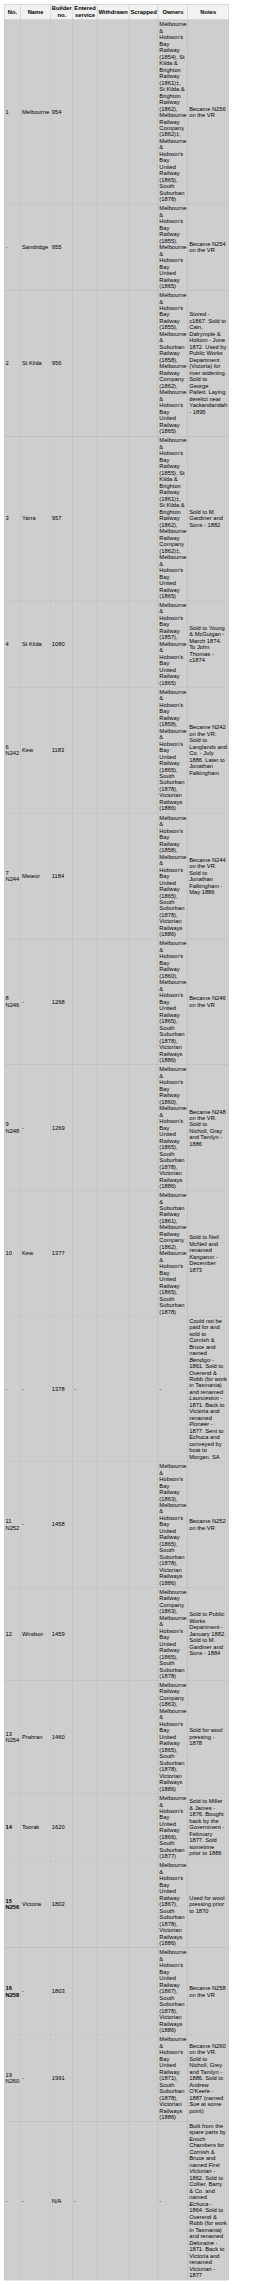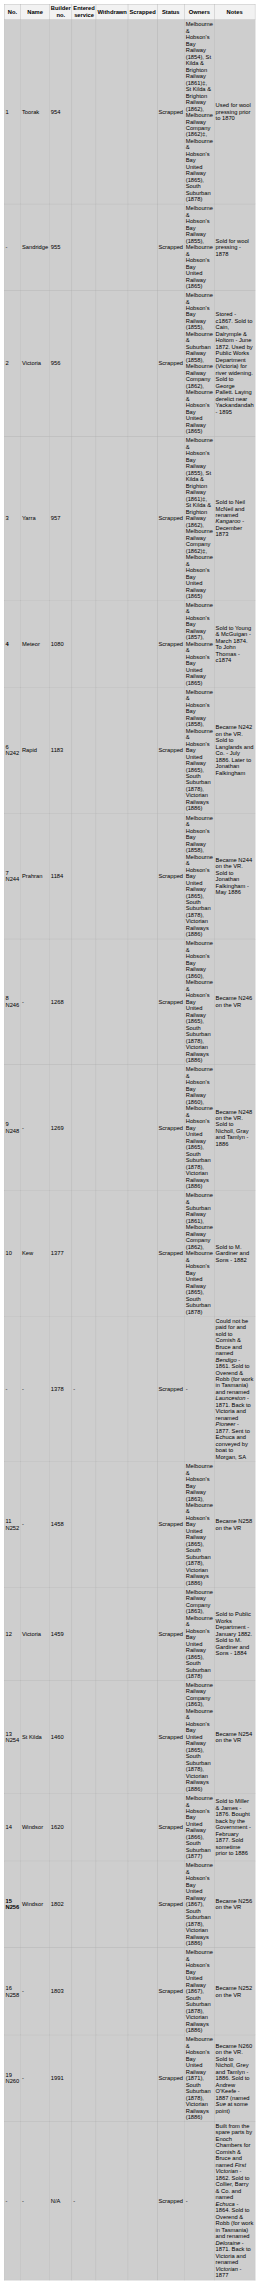+ column: (171, 12)
(36, 112) Melbourne -> (31, 112) Toorak
(207, 112) Became N256 on the VR -> (233, 112) Used for wool pressing prior to 1870
(207, 247) Became N254 on the VR -> (232, 247) Sold for wool pressing - 1878
(32, 363) St Kilda -> (31, 363) Victoria
(206, 518) Sold to M. Gardiner and Sons - 1882 -> (230, 518) Sold to Neil McNeil and renamed Kangaroo - December 1873
(7, 644) normal -> (7, 644) bold
(32, 644) St Kilda -> (31, 644) Meteor
(28, 750) Kew -> (29, 750) Rapid
(31, 876) Meteor -> (32, 876) Prahran
(204, 1253) Sold to Neil McNeil and renamed Kangaroo - December 1873 -> (232, 1253) Sold to M. Gardiner and Sons - 1882
(207, 1524) Became N252 on the VR -> (234, 1524) Became N258 on the VR
(32, 1634) Windsor -> (31, 1634) Victoria
(32, 1737) Prahran -> (32, 1737) St Kilda
(206, 1737) Sold for wool pressing - 1878 -> (234, 1737) Became N254 on the VR
(9, 1827) bold -> (9, 1827) normal
(31, 1827) Toorak -> (32, 1827) Windsor
(31, 1904) Victoria -> (32, 1904) Windsor
(207, 1904) Used for wool pressing prior to 1870 -> (234, 1904) Became N256 on the VR
(12, 1991) bold -> (12, 1991) normal
(207, 1991) Became N258 on the VR -> (234, 1991) Became N252 on the VR
